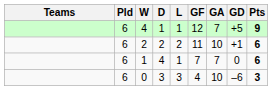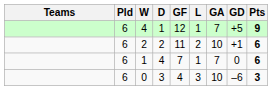columns swapped: (179, 12) <-> (197, 12)
